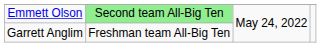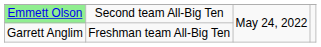(45, 13) no background -> (45, 13) lightgreen background
(159, 13) lightgreen background -> (159, 13) no background
